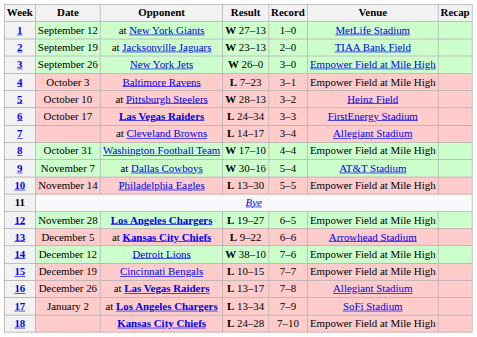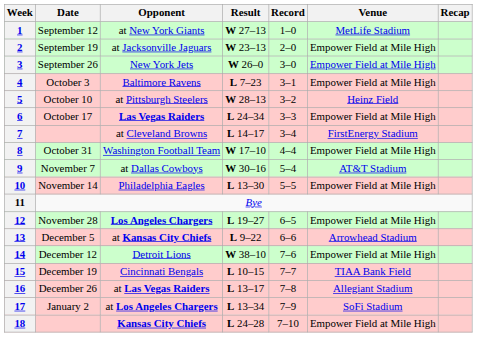(373, 47) TIAA Bank Field -> (373, 47) Empower Field at Mile High
(373, 116) FirstEnergy Stadium -> (373, 116) Empower Field at Mile High
(373, 133) Allegiant Stadium -> (373, 133) FirstEnergy Stadium
(373, 271) Empower Field at Mile High -> (373, 271) TIAA Bank Field
